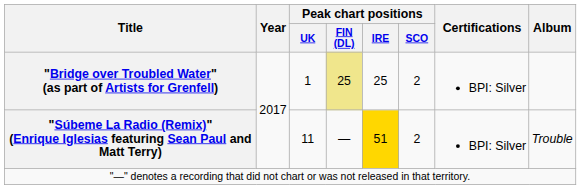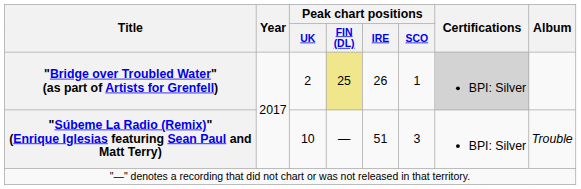(308, 81) 1 -> (308, 81) 2
(380, 81) 25 -> (380, 81) 26
(417, 81) 2 -> (417, 81) 1
(482, 88) no background -> (482, 88) lightgrey background
(308, 139) 11 -> (308, 139) 10
(380, 139) gold background -> (380, 139) no background
(417, 139) 2 -> (417, 139) 3
